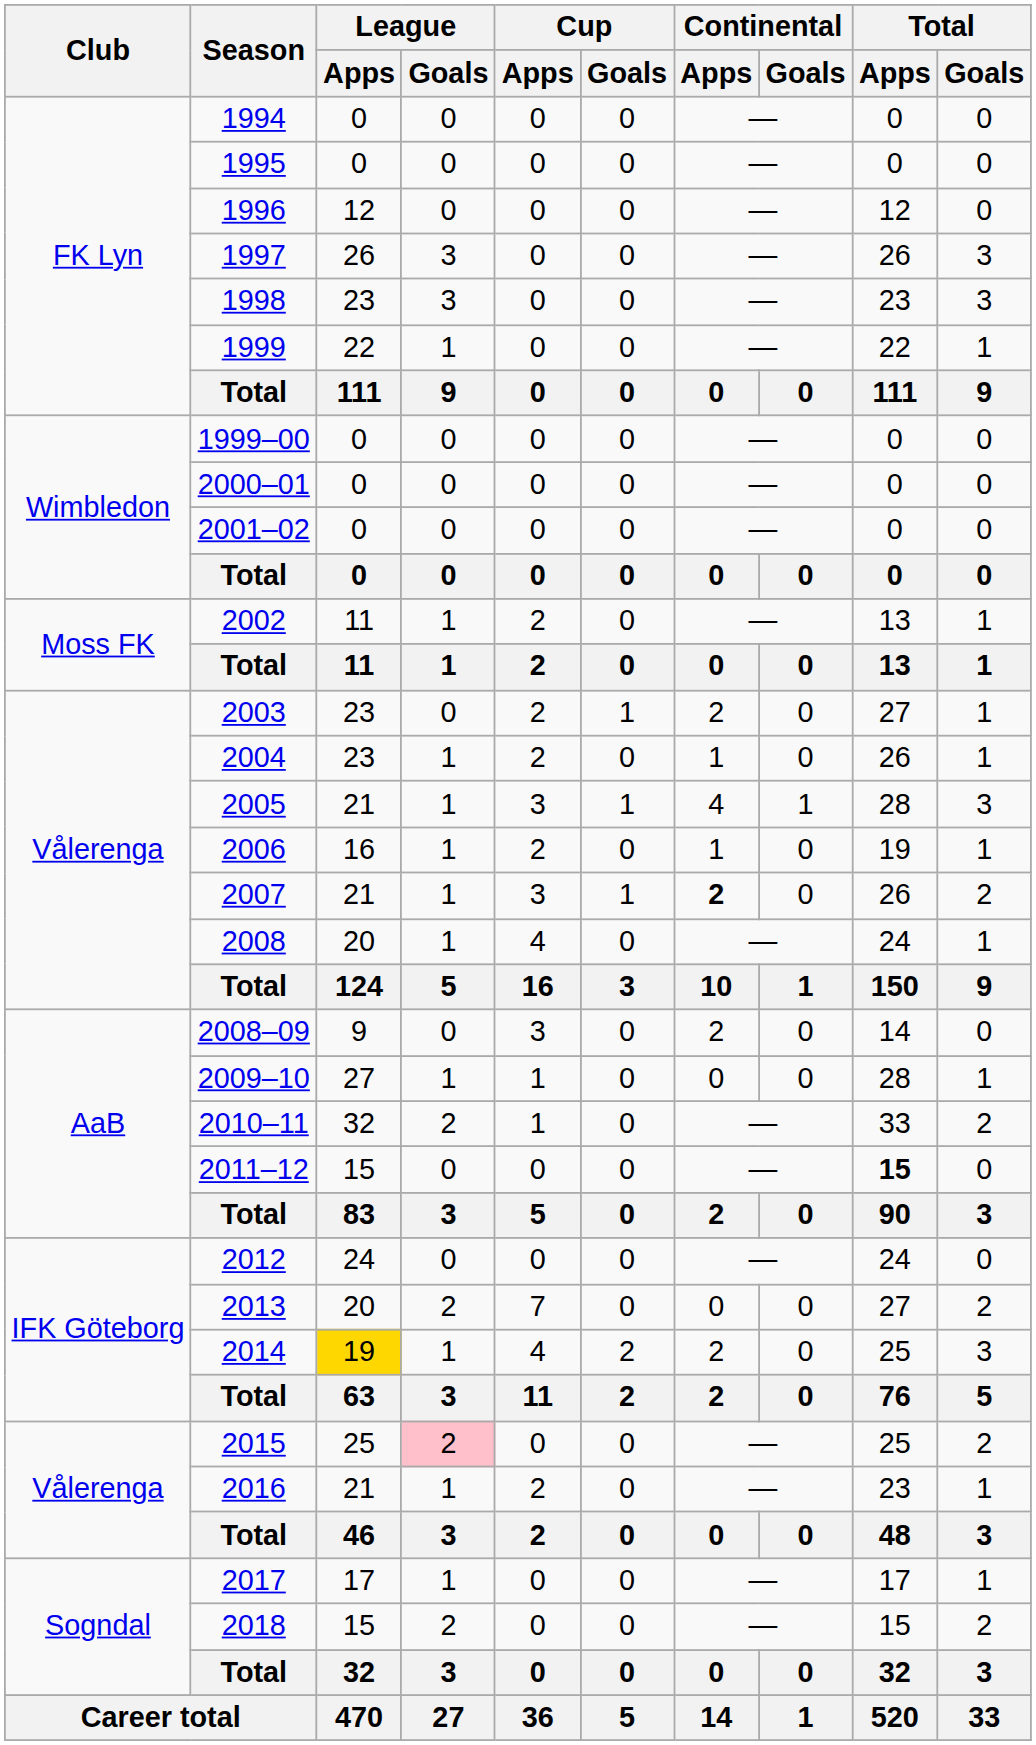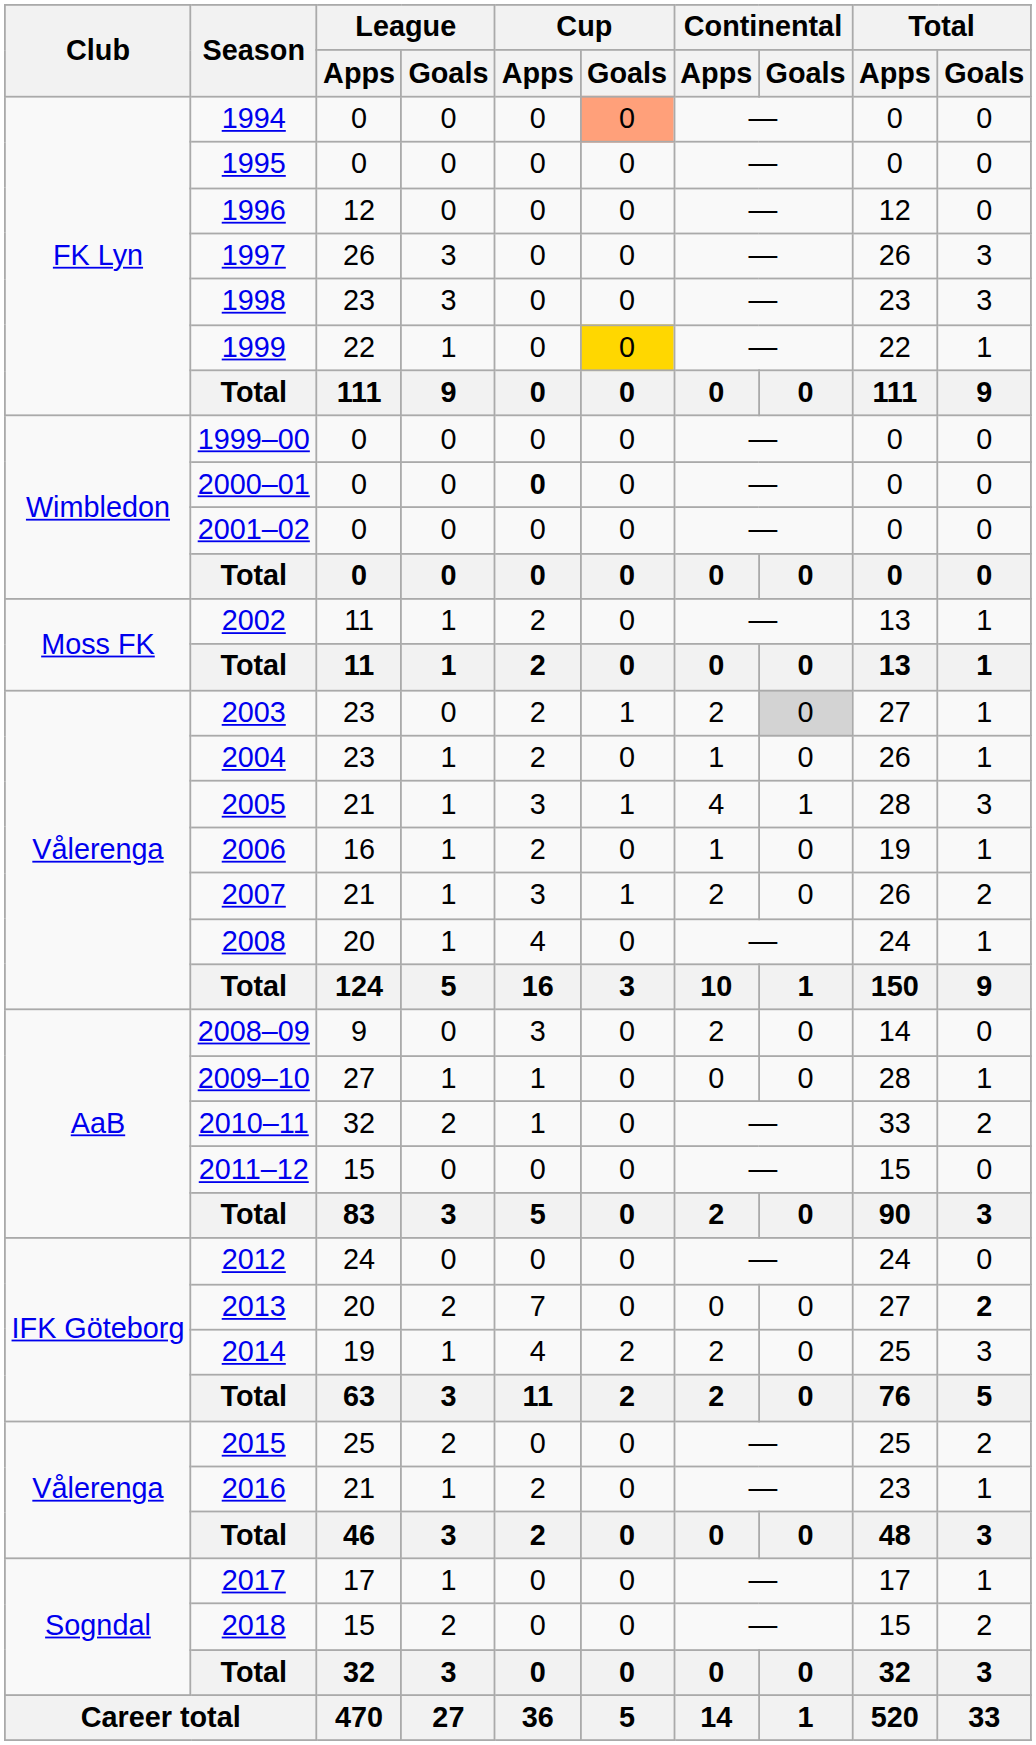(627, 118) no background -> (627, 118) lightsalmon background
(627, 347) no background -> (627, 347) gold background
(538, 484) normal -> (538, 484) bold
(806, 712) no background -> (806, 712) lightgrey background
(716, 895) bold -> (716, 895) normal
(895, 1169) bold -> (895, 1169) normal
(984, 1306) normal -> (984, 1306) bold
(359, 1351) gold background -> (359, 1351) no background
(448, 1443) pink background -> (448, 1443) no background
